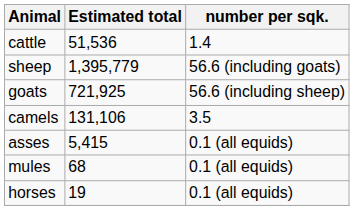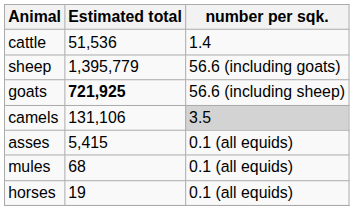(97, 92) normal -> (97, 92) bold
(200, 117) no background -> (200, 117) lightgrey background
